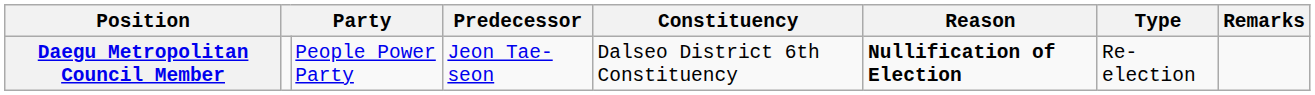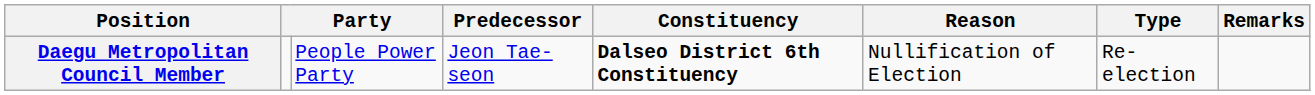(709, 64) normal -> (709, 64) bold
(962, 64) bold -> (962, 64) normal
